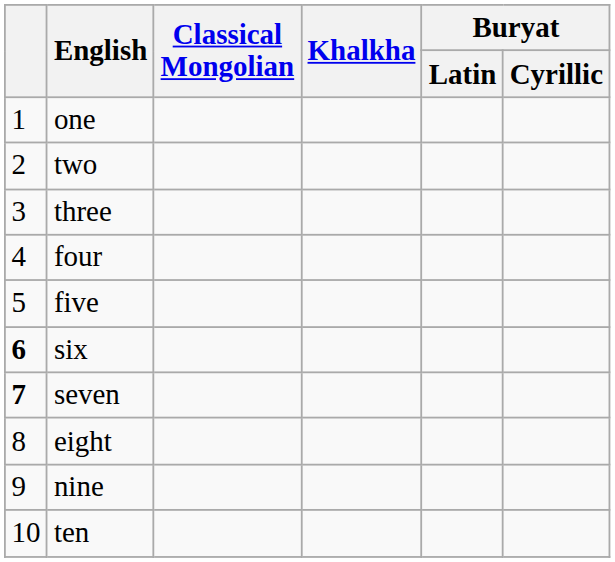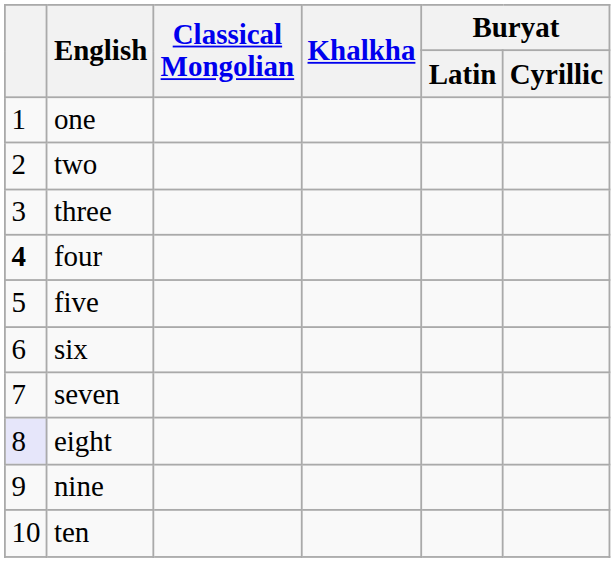(19, 257) normal -> (19, 257) bold
(19, 348) bold -> (19, 348) normal
(19, 394) bold -> (19, 394) normal
(19, 440) no background -> (19, 440) lavender background
